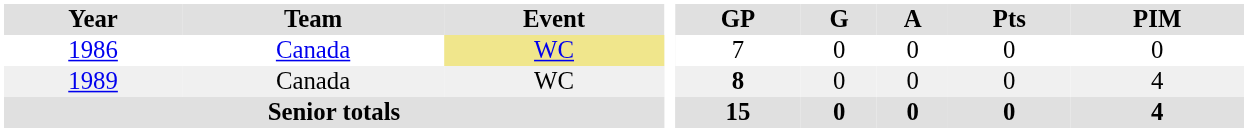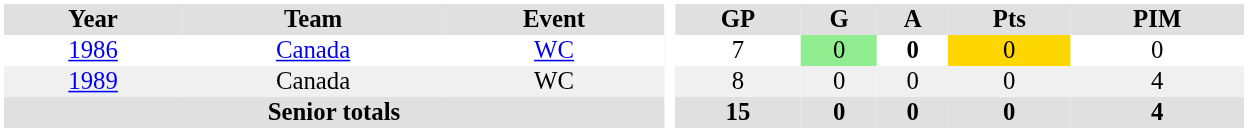(554, 50) khaki background -> (554, 50) no background
(839, 50) no background -> (839, 50) lightgreen background
(913, 50) normal -> (913, 50) bold
(1009, 50) no background -> (1009, 50) gold background
(738, 81) bold -> (738, 81) normal
